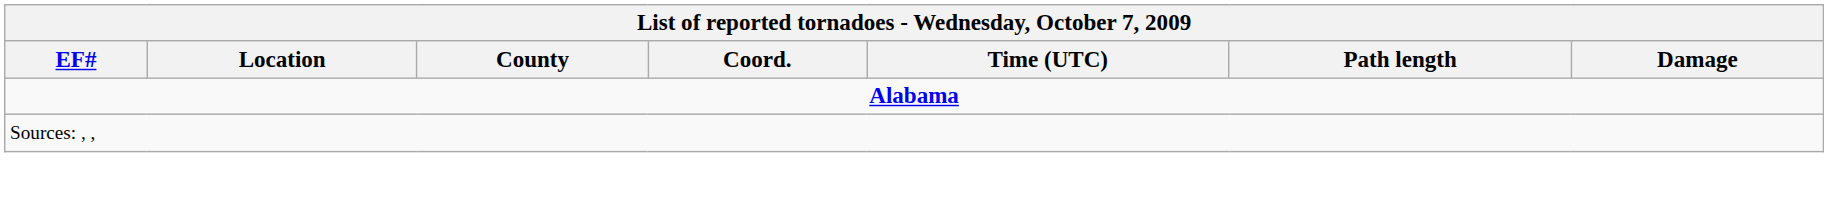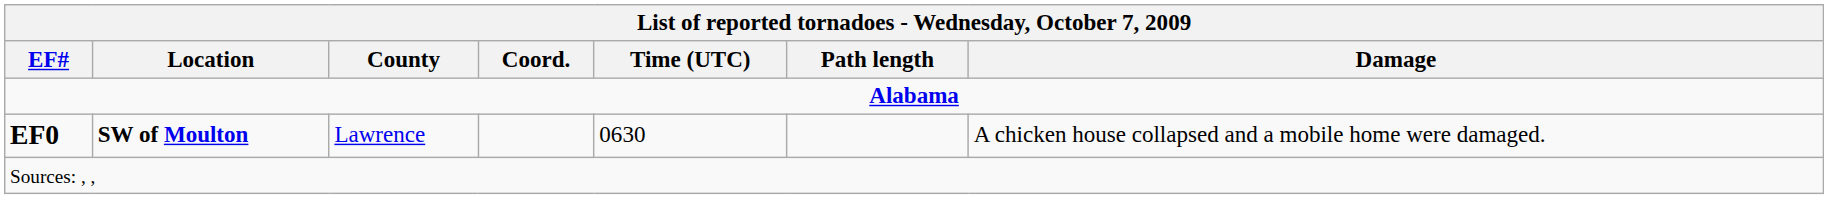+ row: (35, 135)
